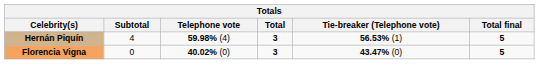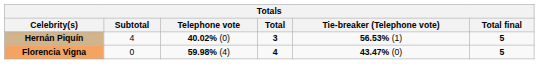(209, 39) 59.98% (4) -> (209, 39) 40.02% (0)
(209, 52) 40.02% (0) -> (209, 52) 59.98% (4)
(275, 52) 3 -> (275, 52) 4
